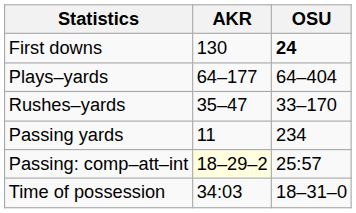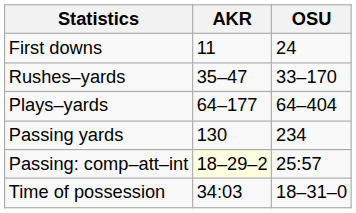(212, 48) 130 -> (206, 48) 11
(286, 48) bold -> (286, 48) normal
rows swapped: (58, 77) <-> (67, 105)
(206, 134) 11 -> (212, 134) 130
